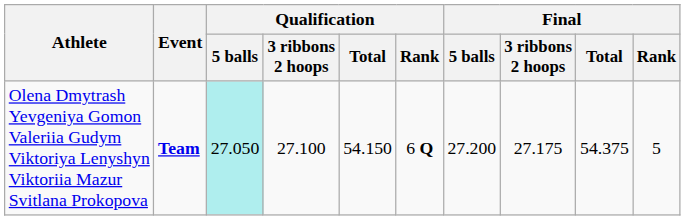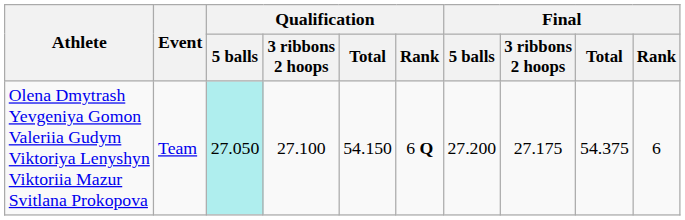(179, 148) bold -> (178, 148) normal
(656, 148) 5 -> (656, 148) 6
